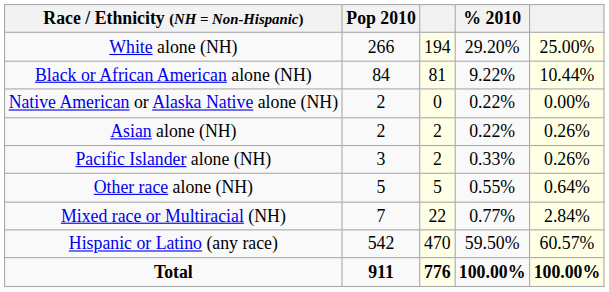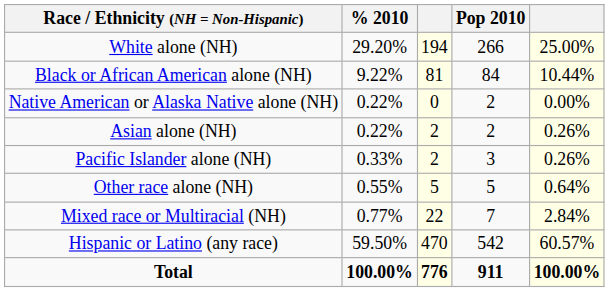columns swapped: (381, 18) <-> (492, 18)
